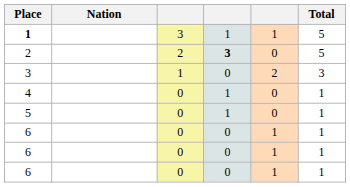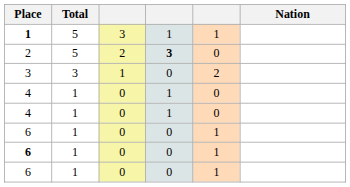columns swapped: (104, 14) <-> (322, 14)
(28, 113) 5 -> (28, 113) 4
(28, 152) normal -> (28, 152) bold
